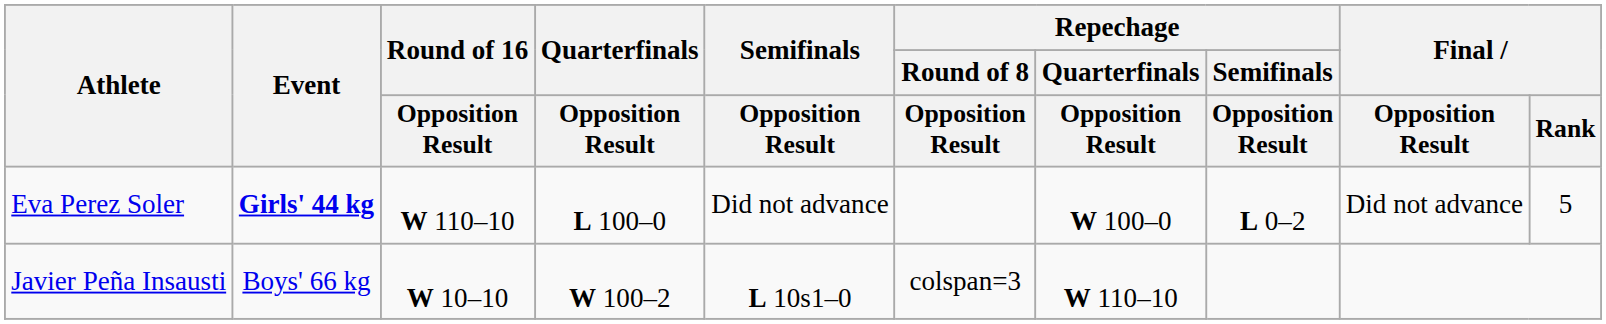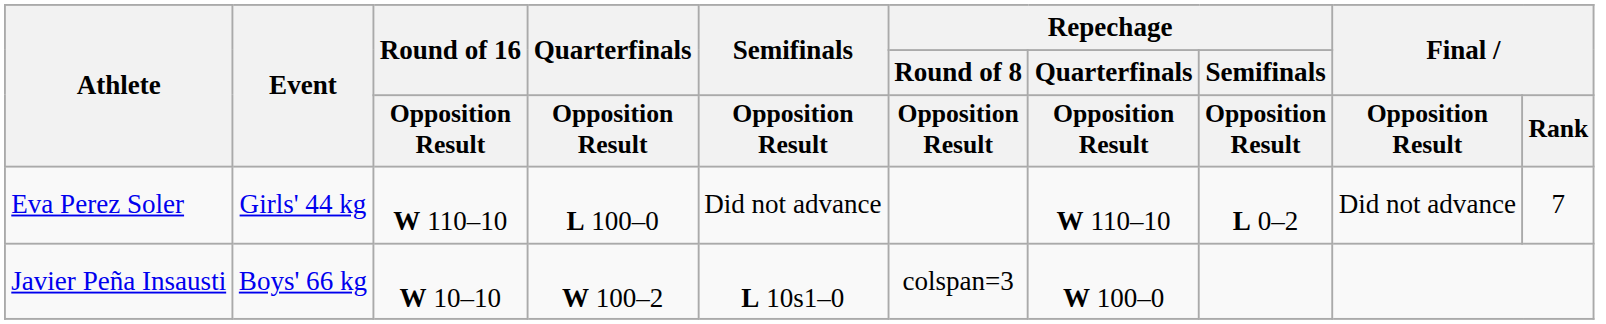(307, 204) bold -> (303, 204) normal
(1121, 220) W 100–0 -> (1114, 220) W 110–10
(1566, 204) 5 -> (1558, 204) 7
(1121, 297) W 110–10 -> (1114, 297) W 100–0
